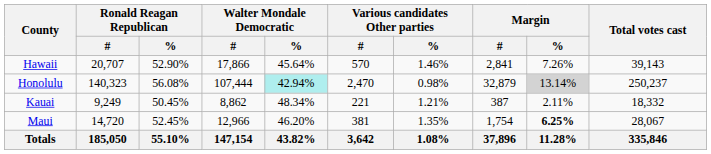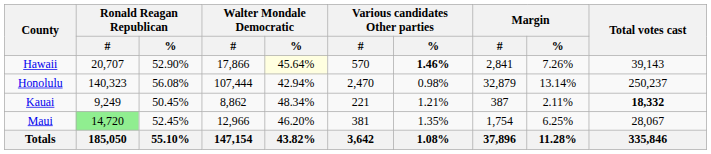(296, 64) no background -> (296, 64) lightyellow background
(433, 64) normal -> (433, 64) bold
(296, 83) paleturquoise background -> (296, 83) no background
(558, 83) lightgrey background -> (558, 83) no background
(648, 102) normal -> (648, 102) bold
(108, 121) no background -> (108, 121) lightgreen background
(558, 121) bold -> (558, 121) normal
